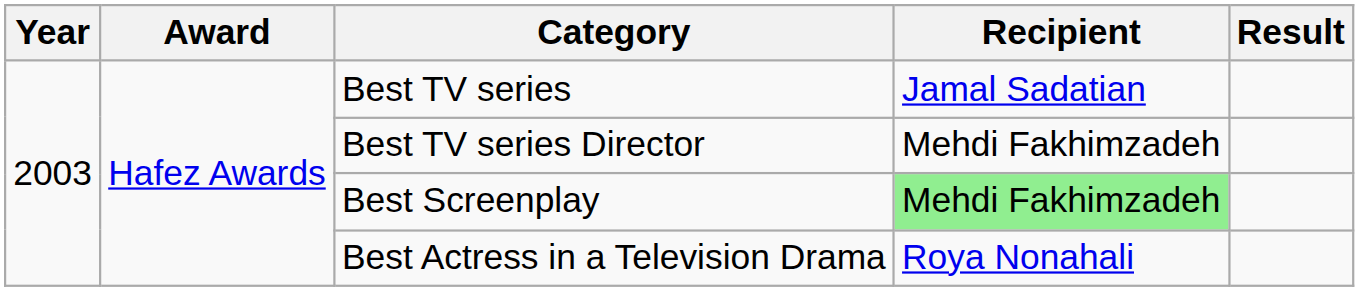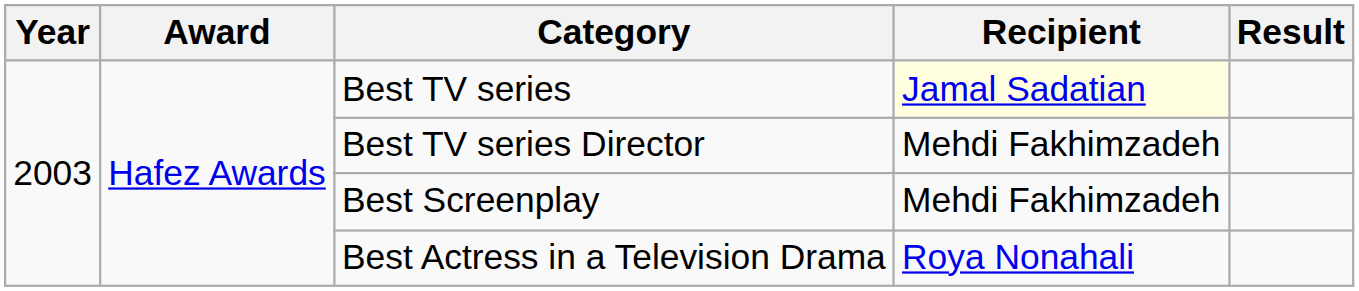(1024, 88) no background -> (1024, 88) lightyellow background
(1061, 200) lightgreen background -> (1061, 200) no background
